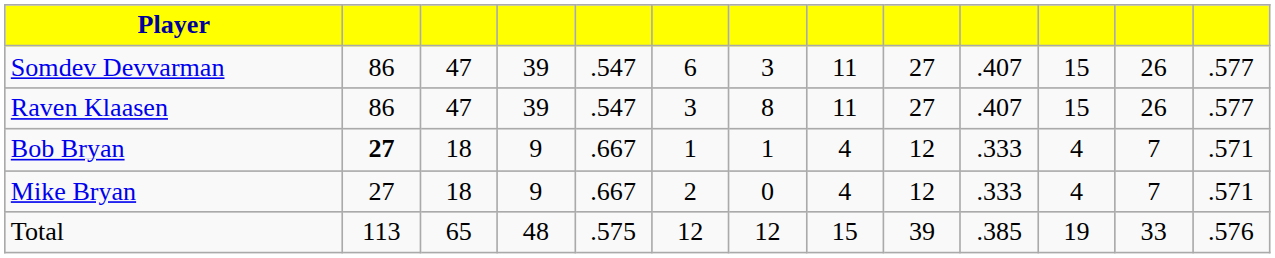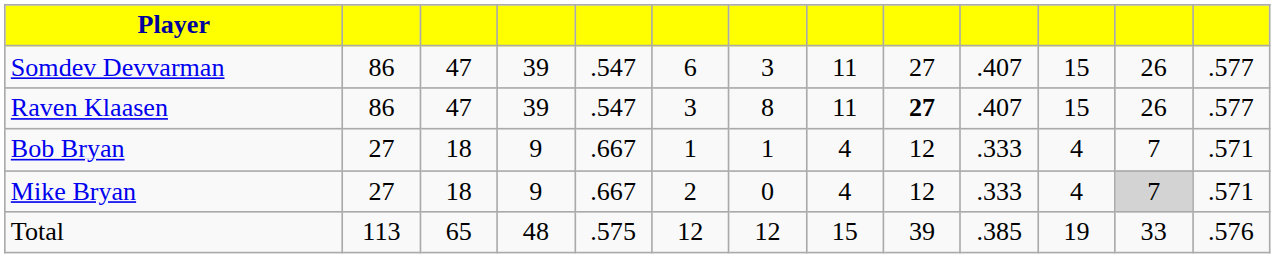(922, 107) normal -> (922, 107) bold
(381, 149) bold -> (381, 149) normal
(1154, 190) no background -> (1154, 190) lightgrey background
